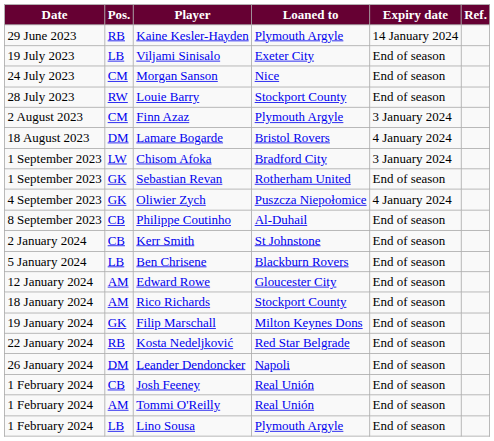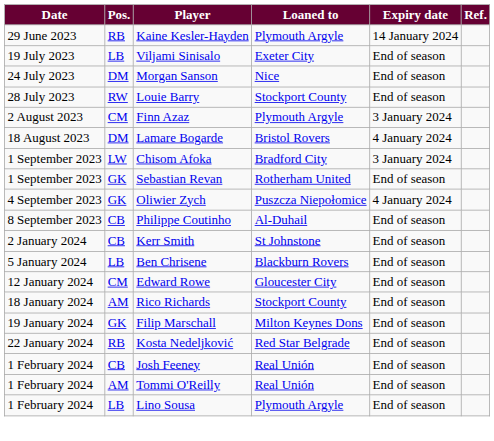(118, 76) CM -> (118, 76) DM
(118, 281) AM -> (118, 281) CM
- row: (191, 364)
